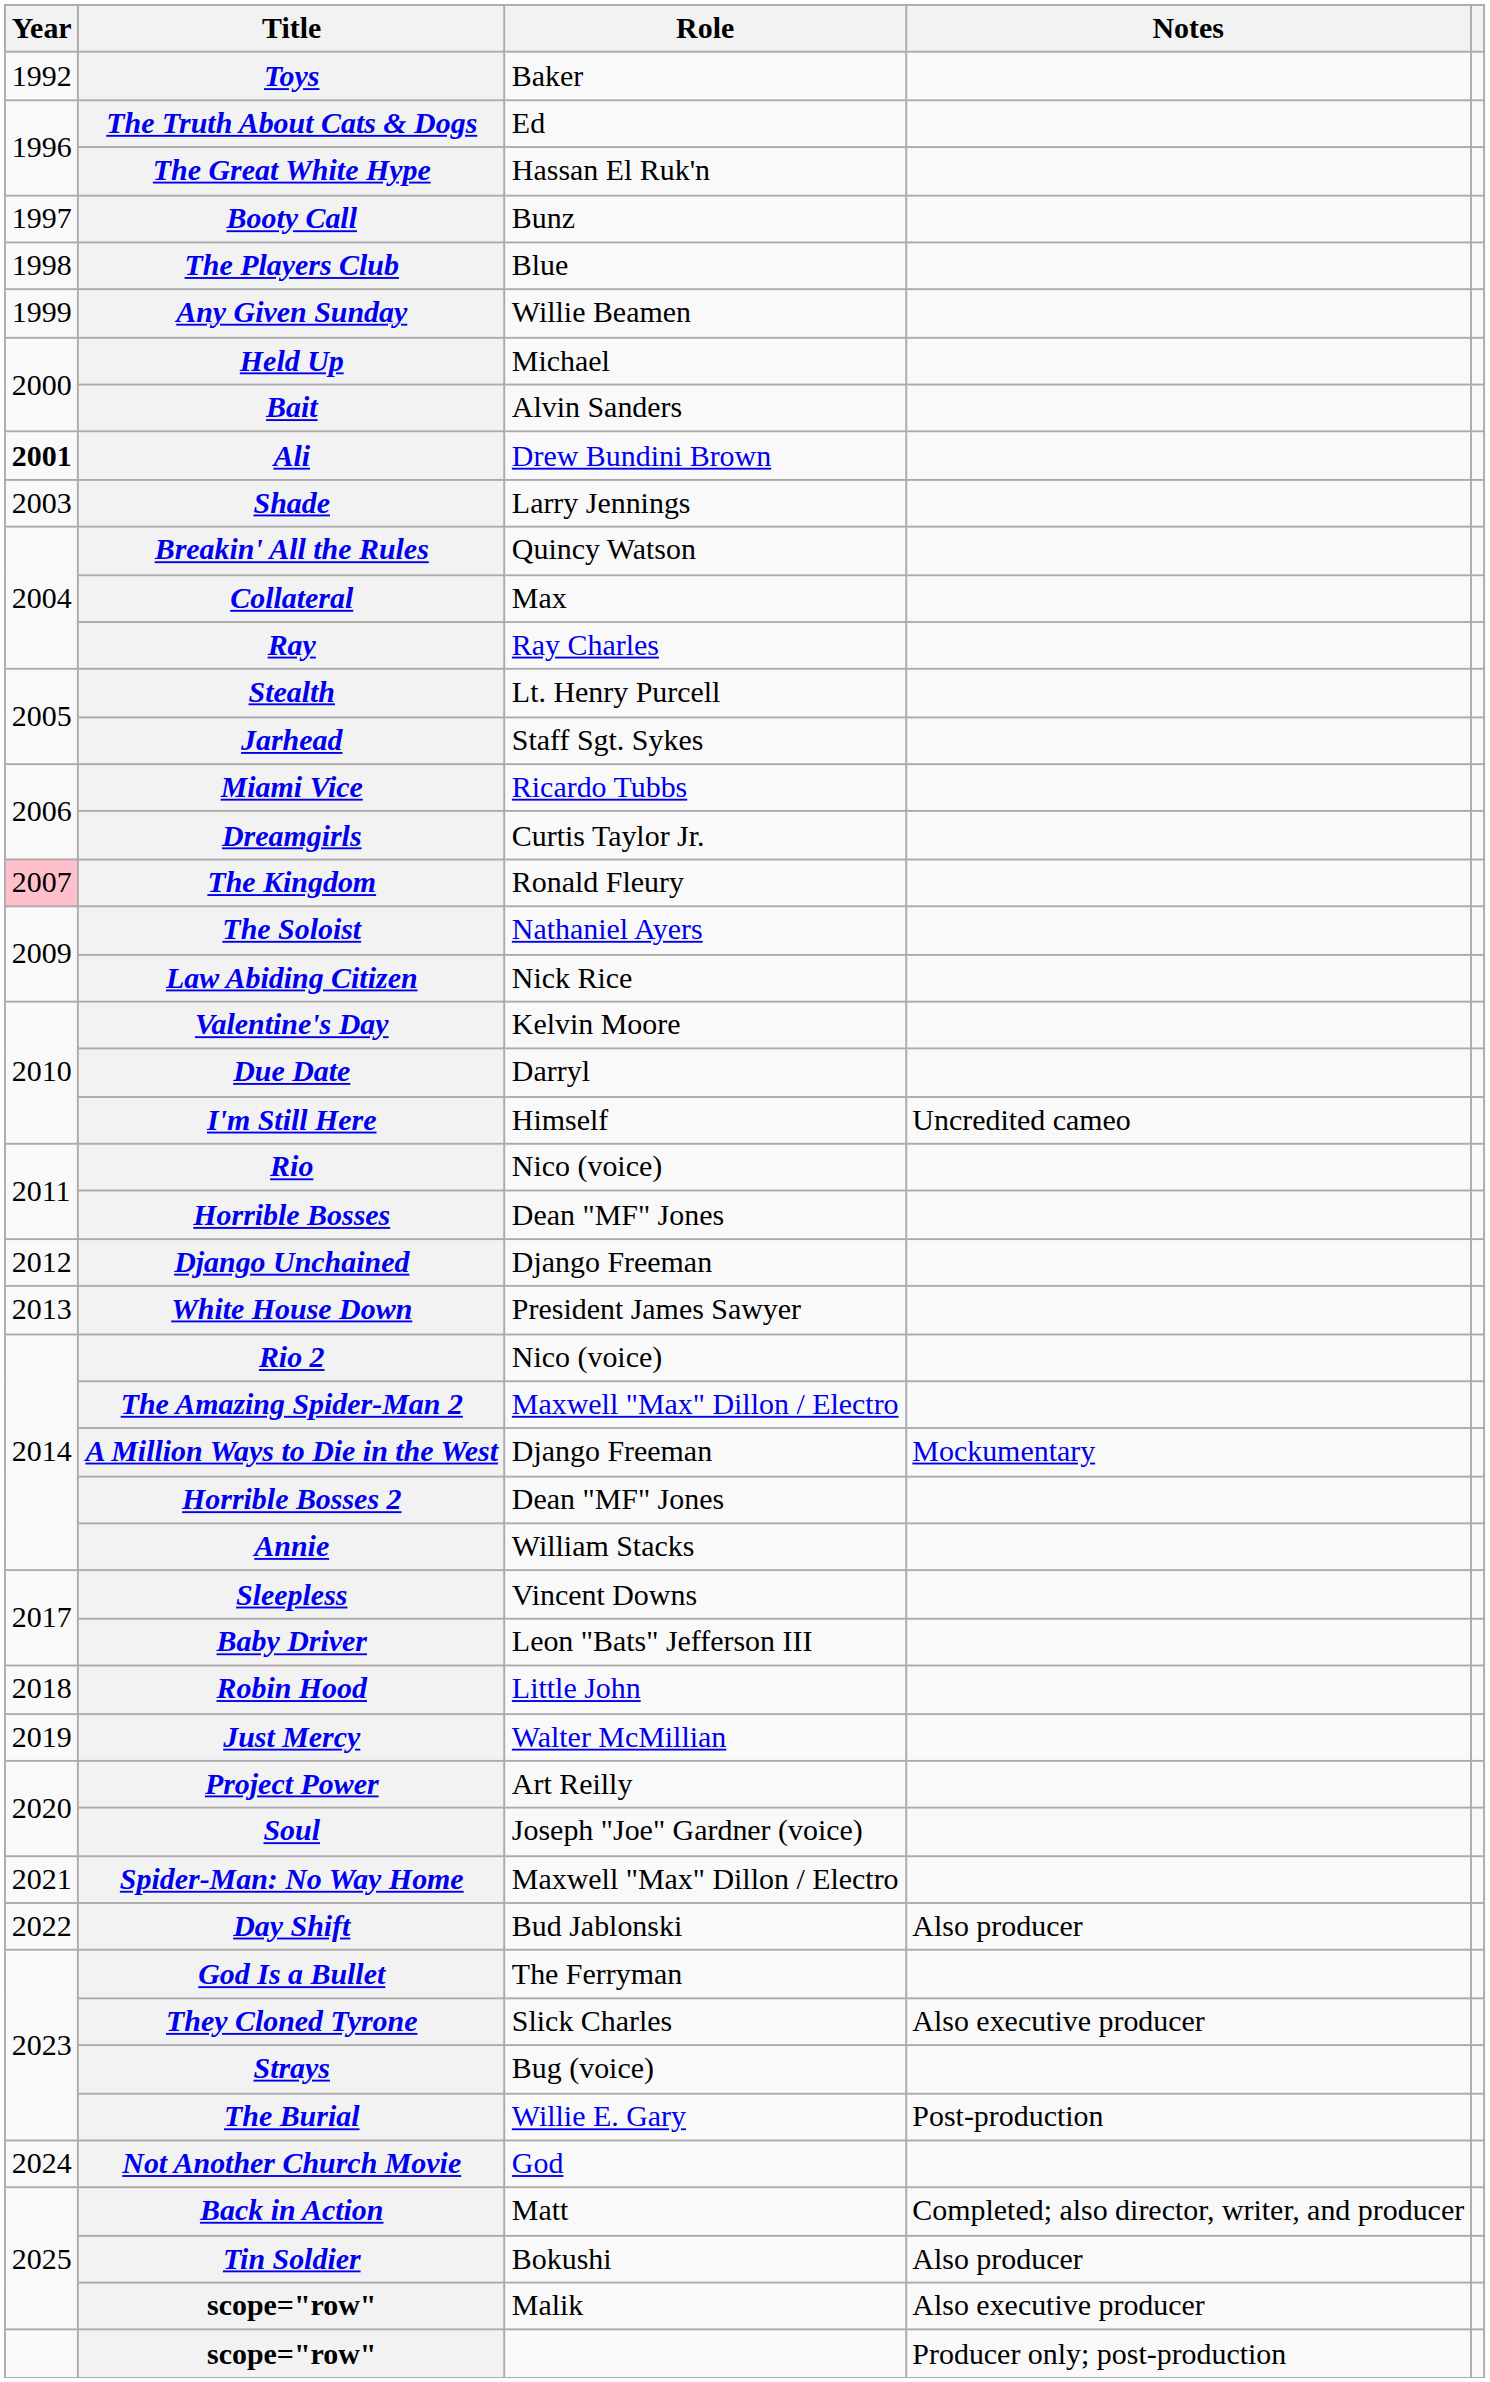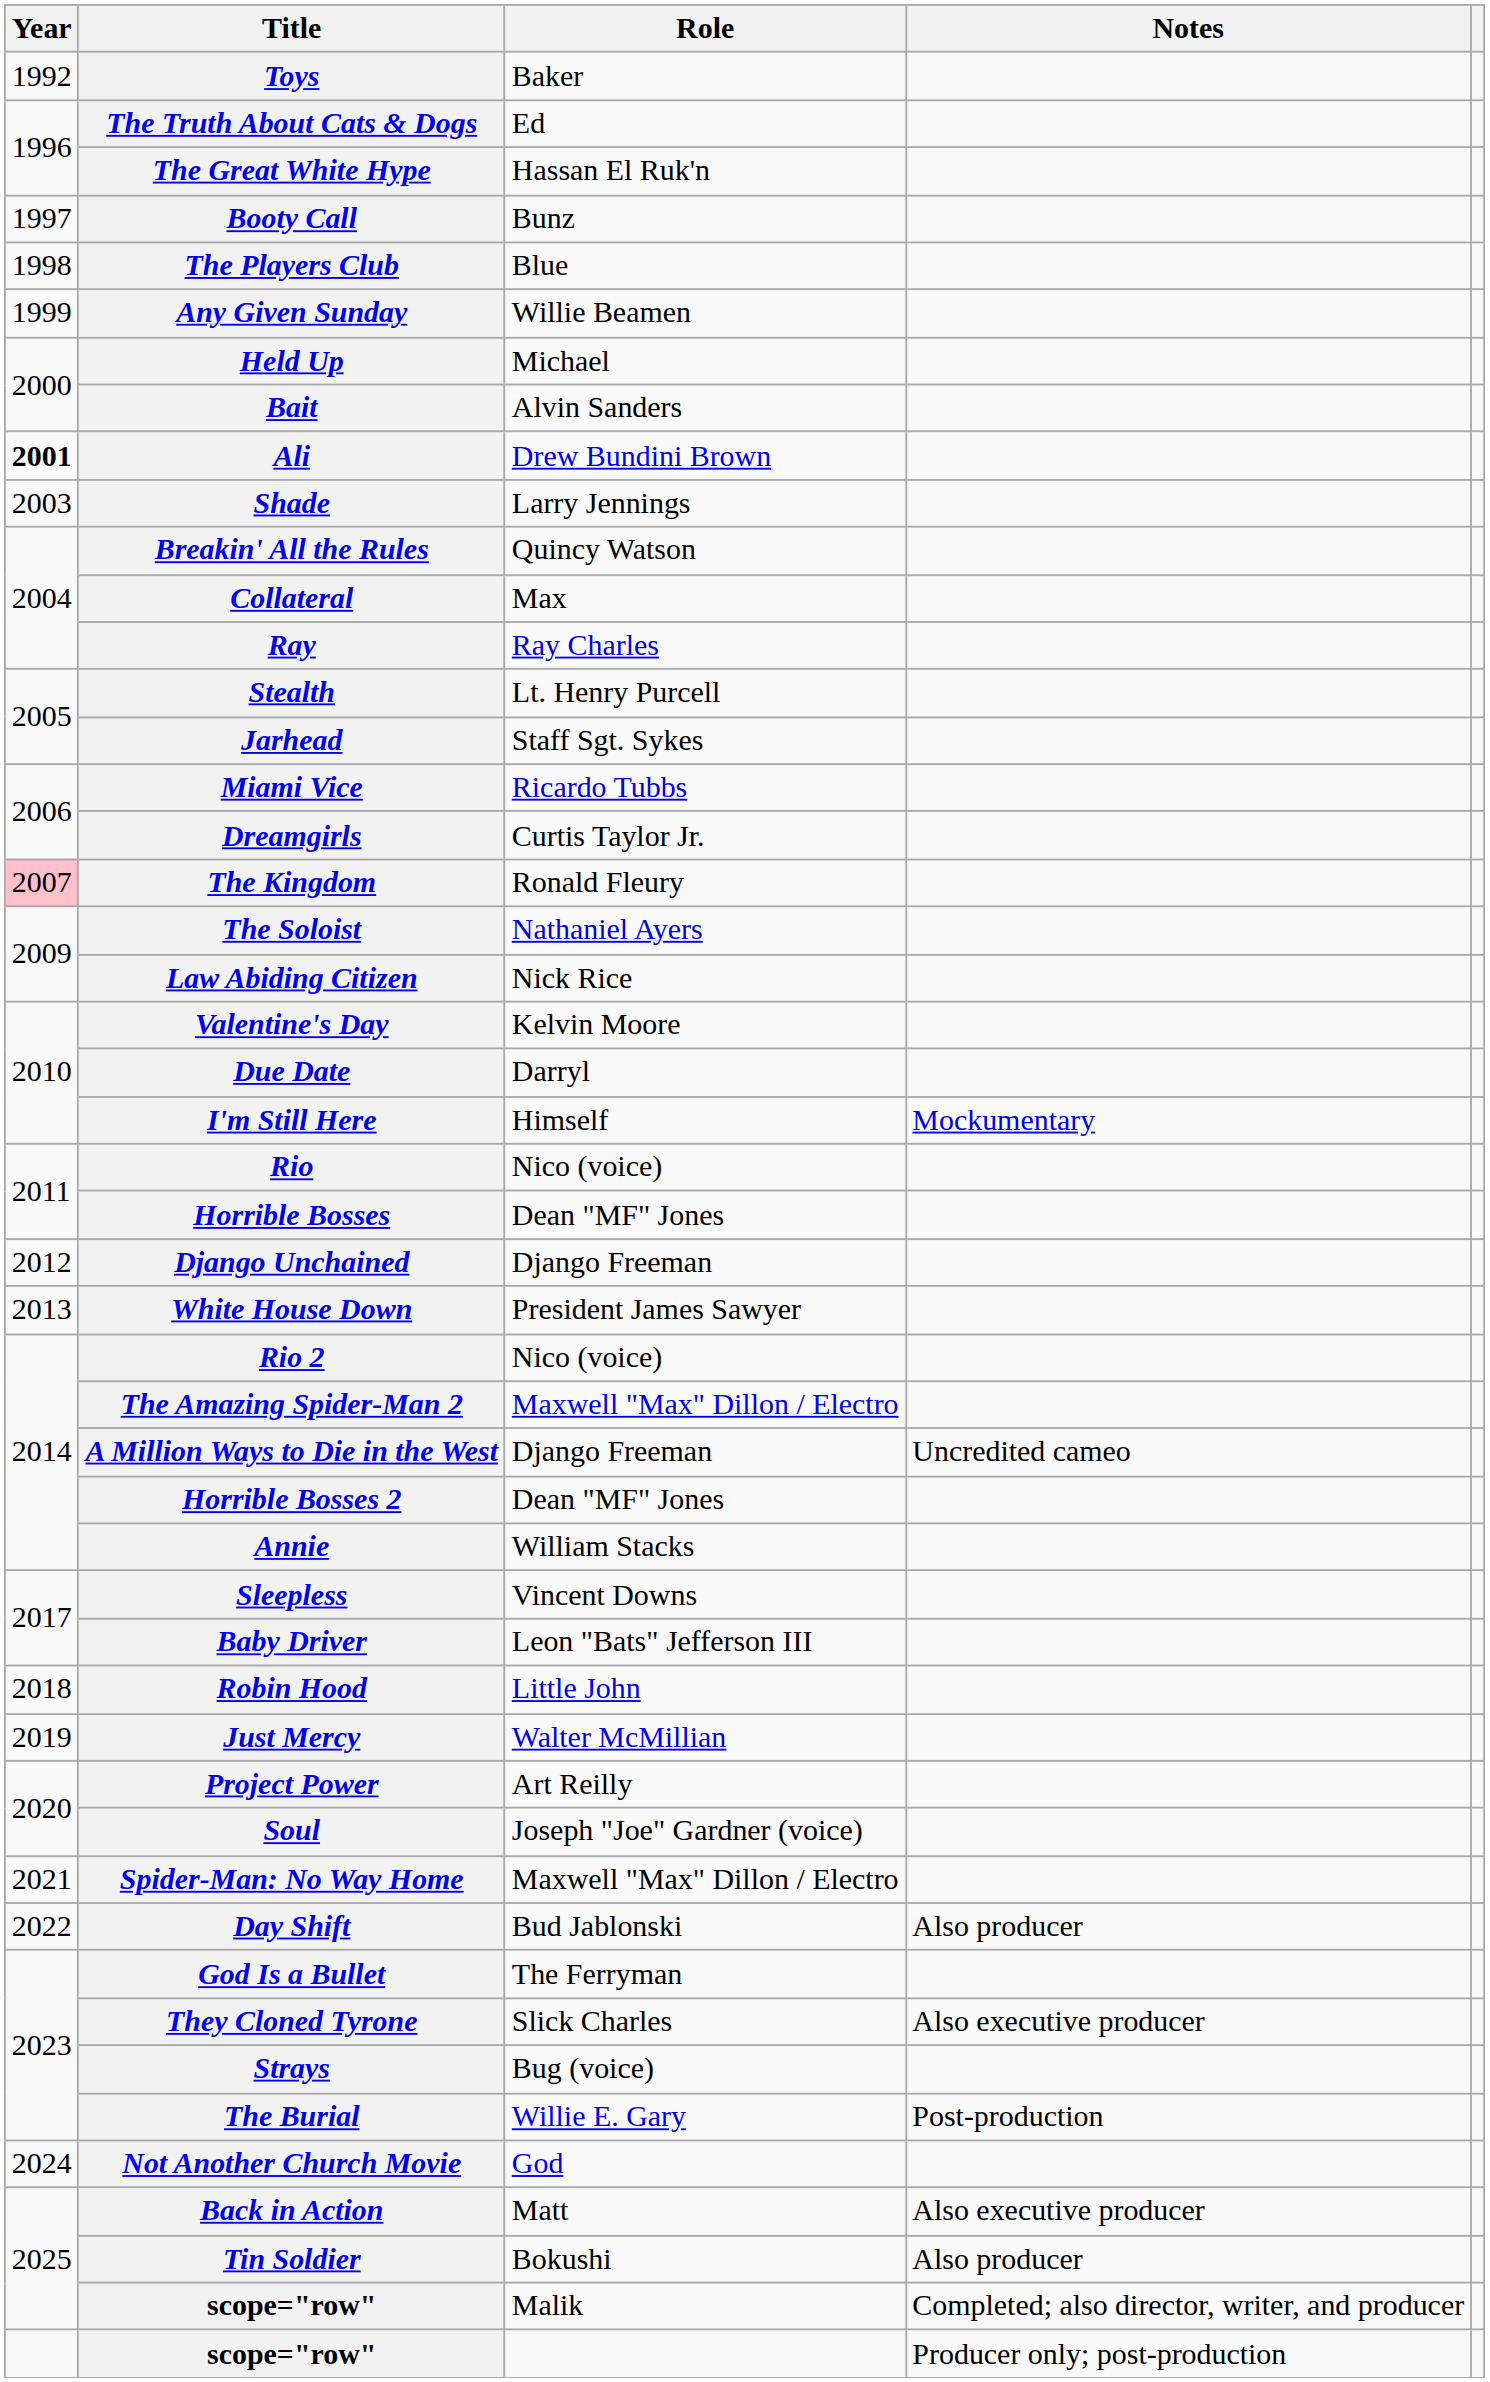(1022, 1119) Uncredited cameo -> (1004, 1119) Mockumentary
(1004, 1451) Mockumentary -> (1022, 1451) Uncredited cameo
(1188, 2210) Completed; also director, writer, and producer -> (1059, 2210) Also executive producer
(1059, 2305) Also executive producer -> (1188, 2305) Completed; also director, writer, and producer
